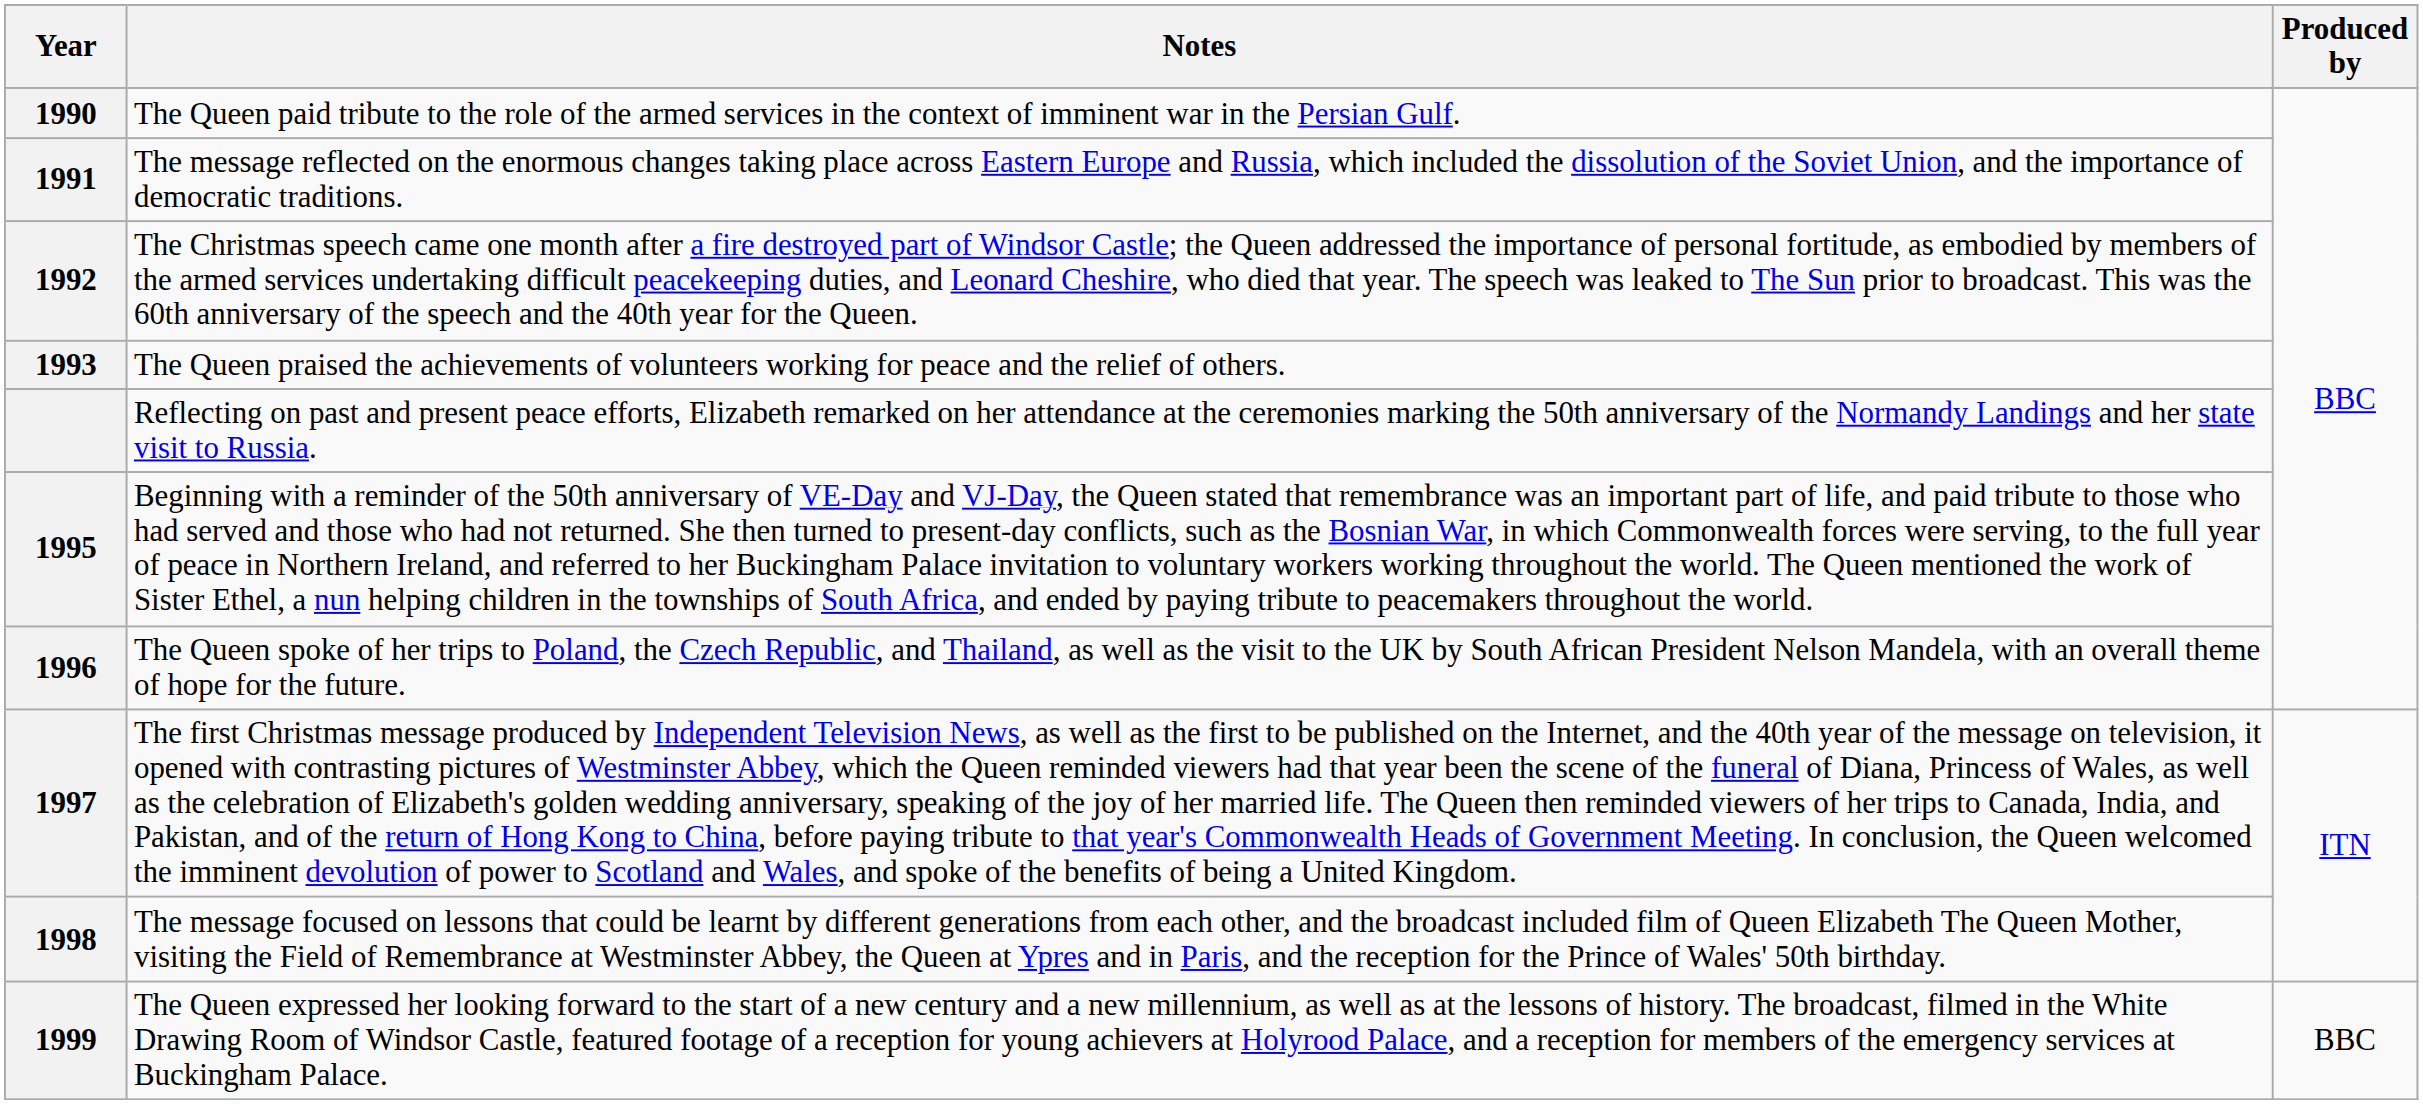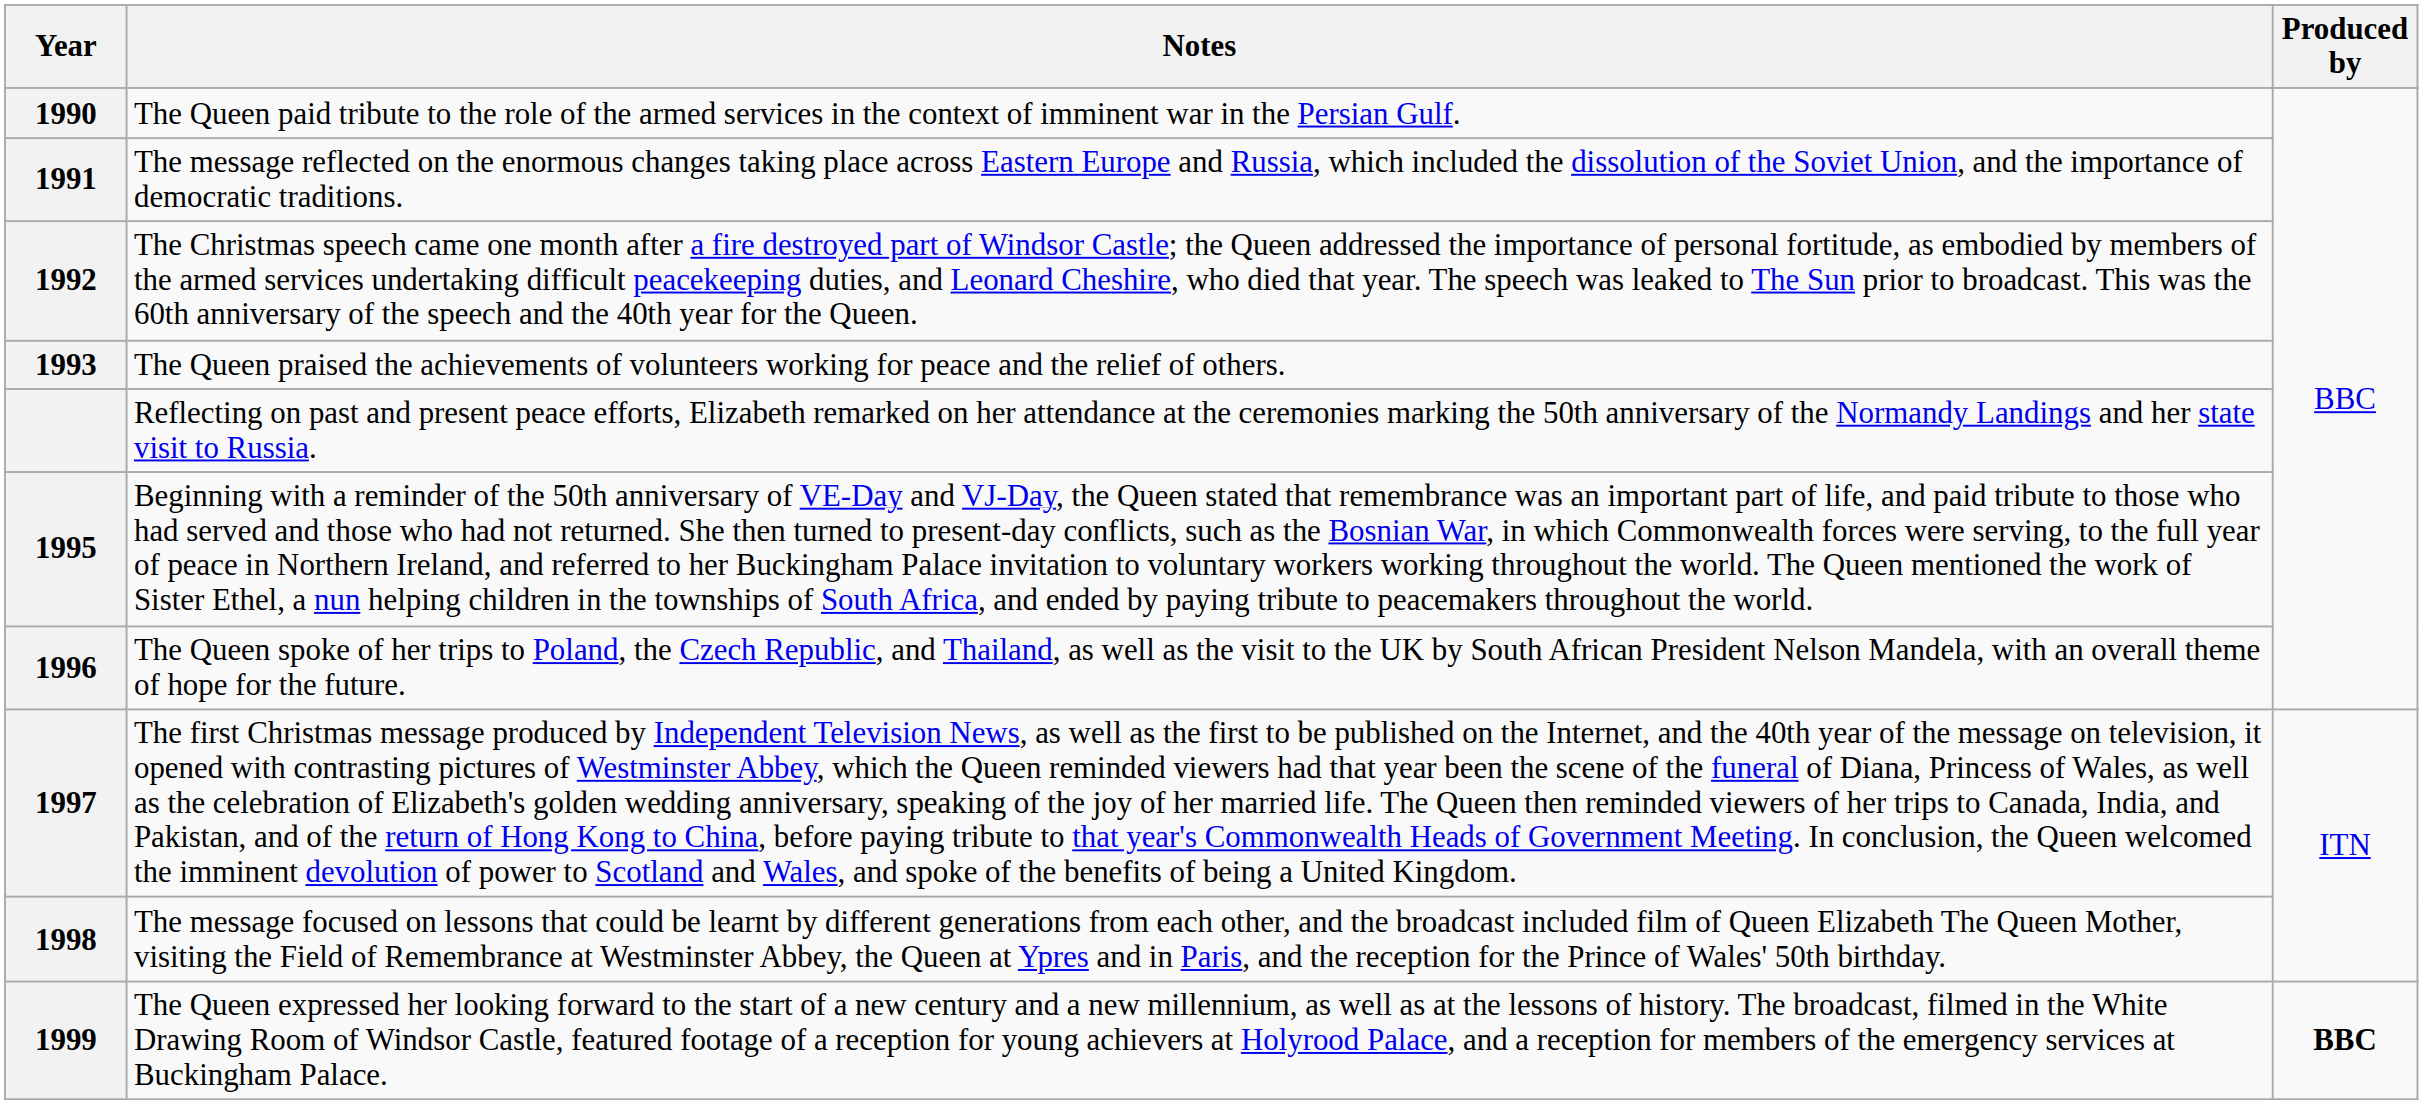(2345, 1039) normal -> (2345, 1039) bold
